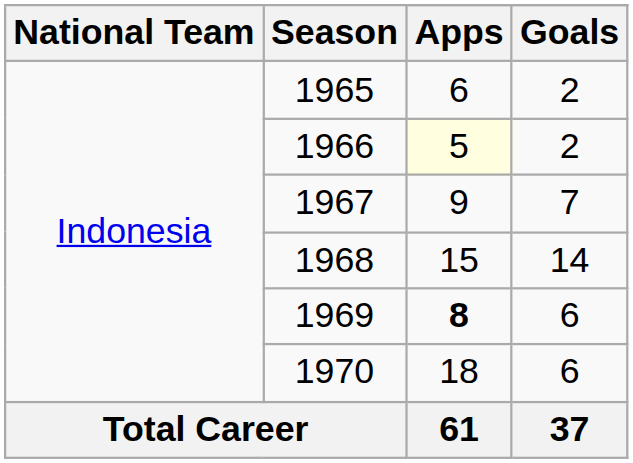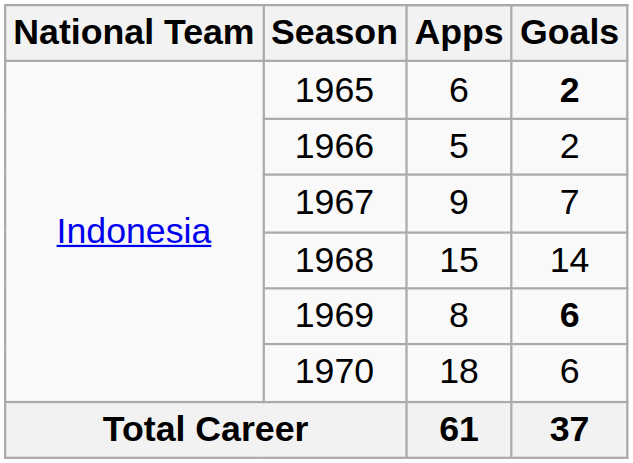(570, 89) normal -> (570, 89) bold
(459, 145) lightyellow background -> (459, 145) no background
(459, 315) bold -> (459, 315) normal
(570, 315) normal -> (570, 315) bold
